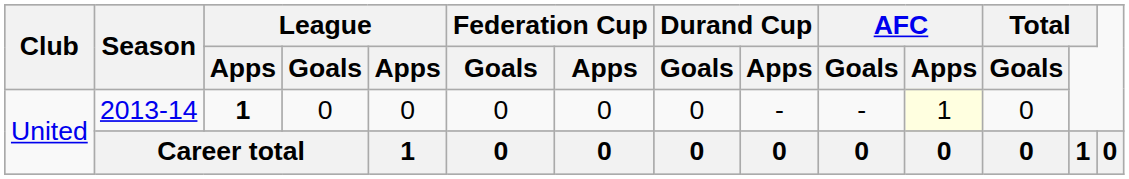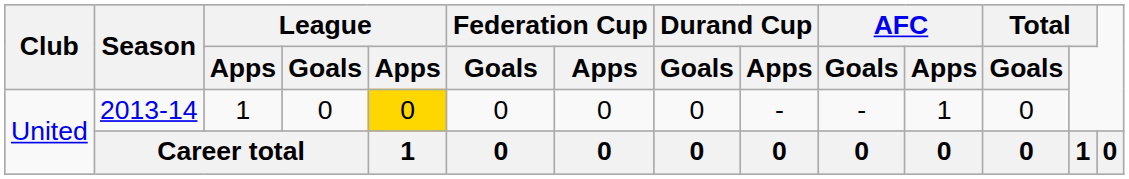(243, 109) bold -> (243, 109) normal
(408, 109) no background -> (408, 109) gold background
(944, 109) lightyellow background -> (944, 109) no background
